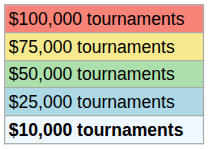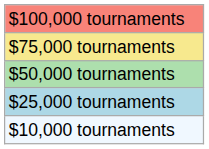(96, 130) bold -> (92, 130) normal
